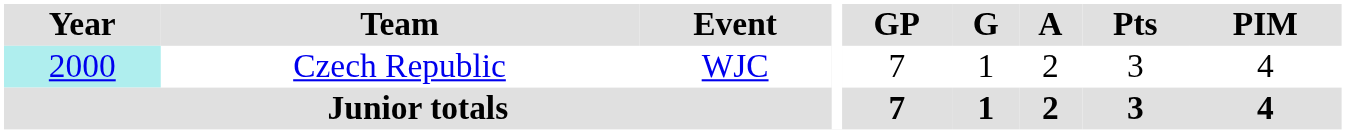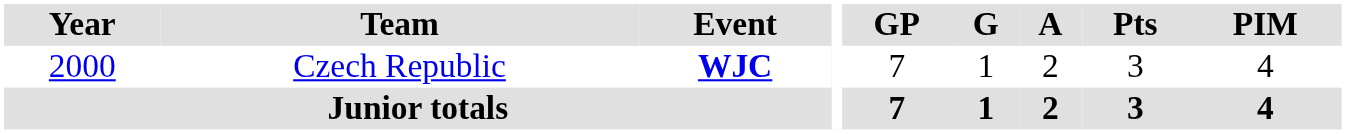(82, 66) paleturquoise background -> (82, 66) no background
(735, 66) normal -> (735, 66) bold
